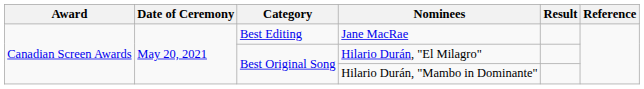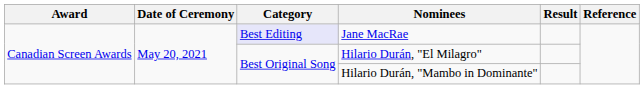(271, 34) no background -> (271, 34) lavender background
